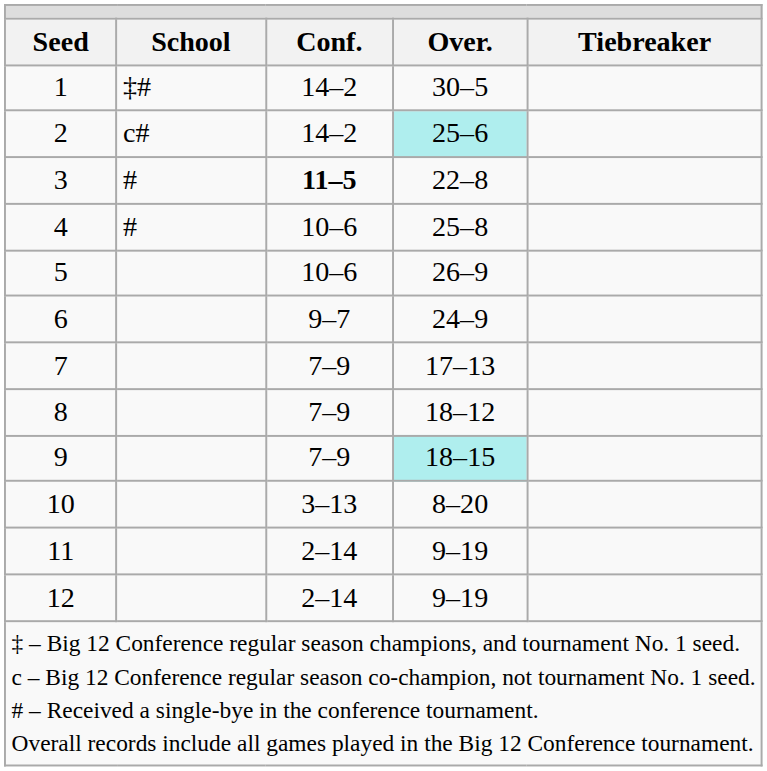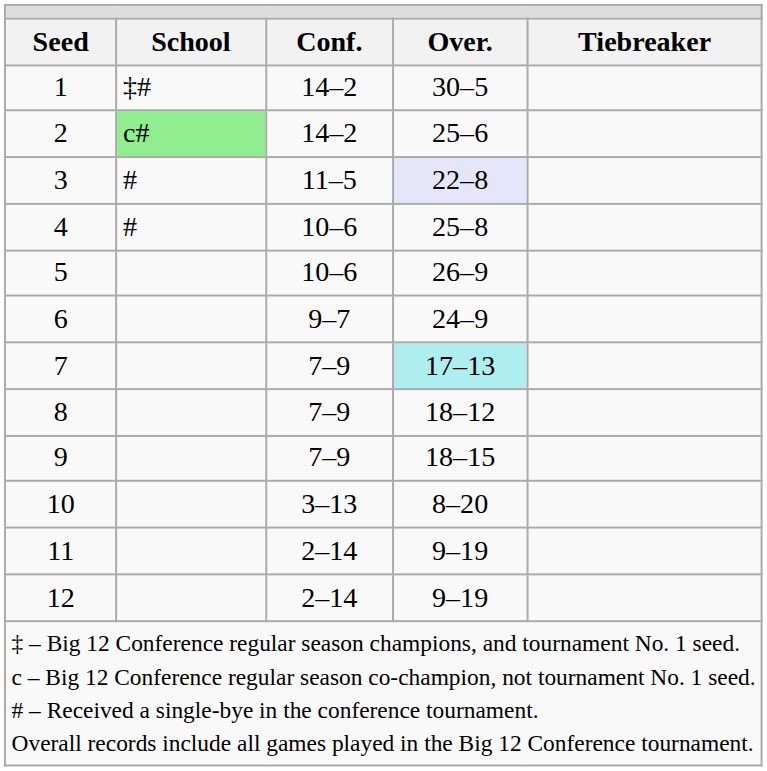(136, 133) no background -> (136, 133) lightgreen background
(460, 133) paleturquoise background -> (460, 133) no background
(329, 180) bold -> (329, 180) normal
(460, 180) no background -> (460, 180) lavender background
(460, 365) no background -> (460, 365) paleturquoise background
(460, 458) paleturquoise background -> (460, 458) no background
